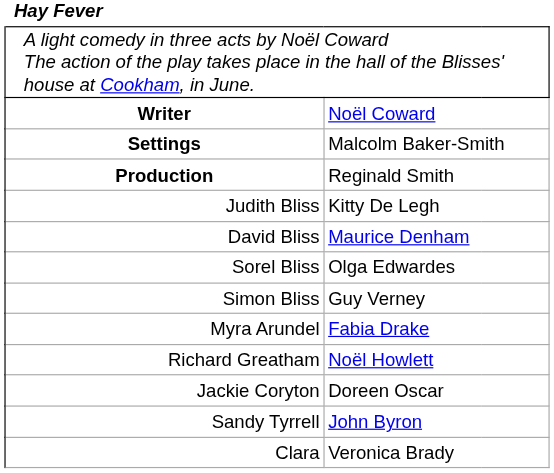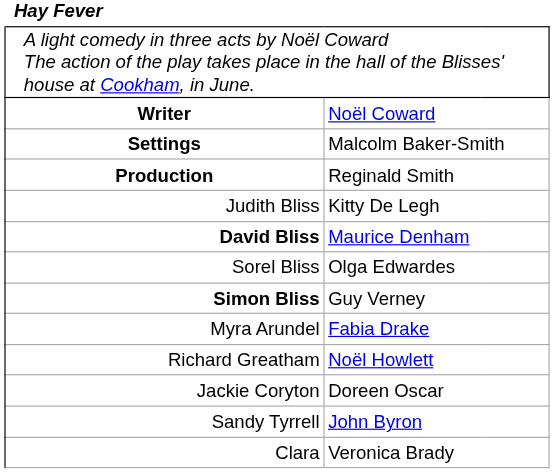(274, 236) normal -> (270, 236) bold
(271, 298) normal -> (266, 298) bold
